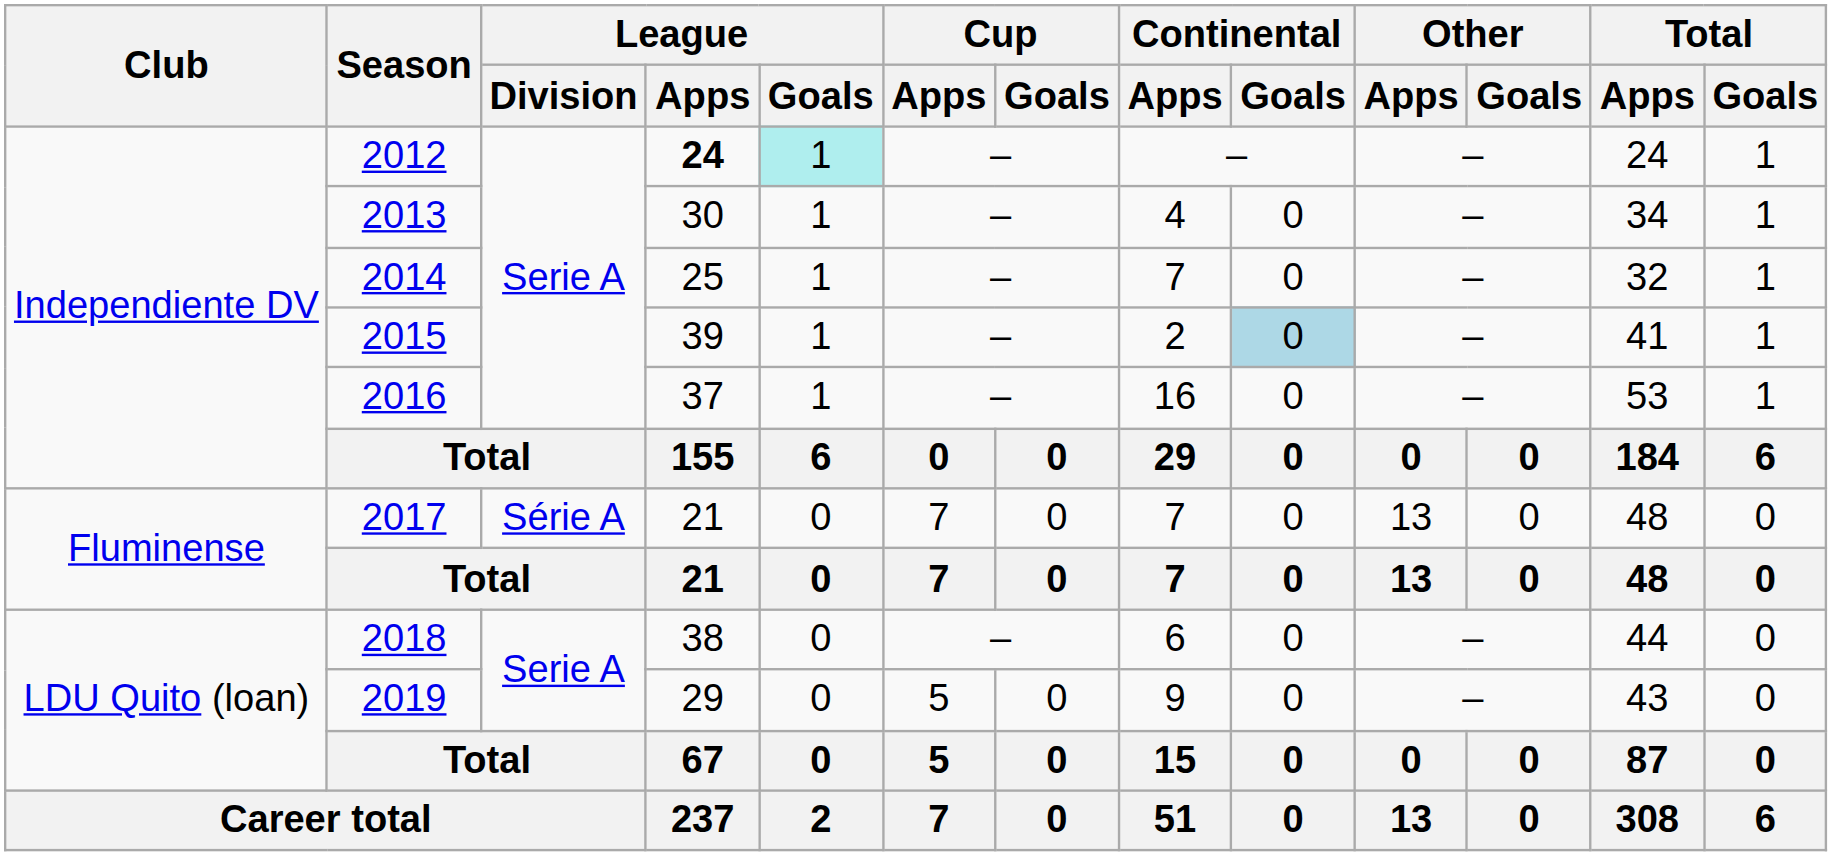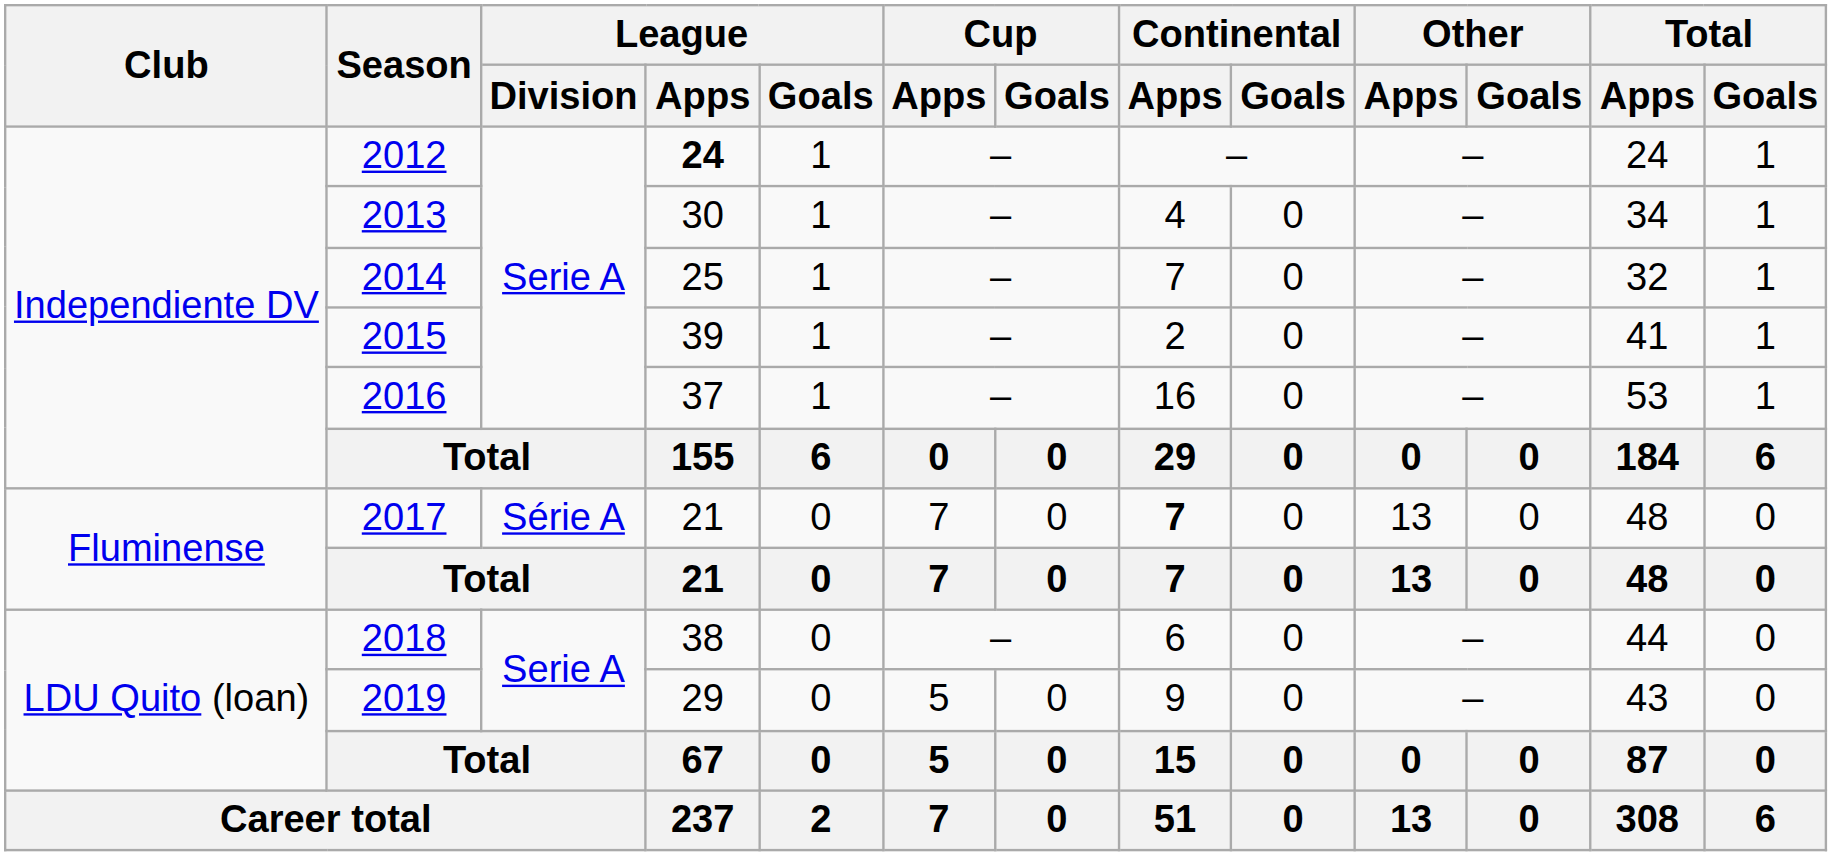(821, 155) paleturquoise background -> (821, 155) no background
(1293, 336) lightblue background -> (1293, 336) no background
(1175, 517) normal -> (1175, 517) bold
